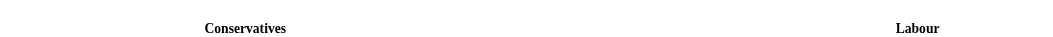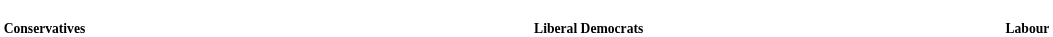+ column: (589, 10)
